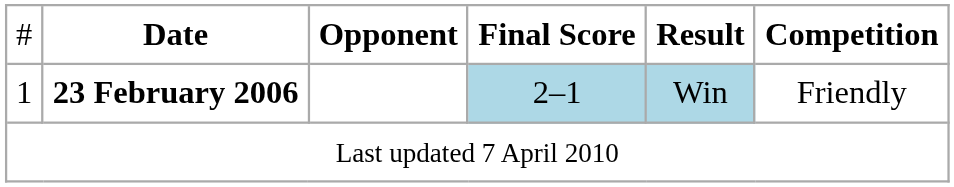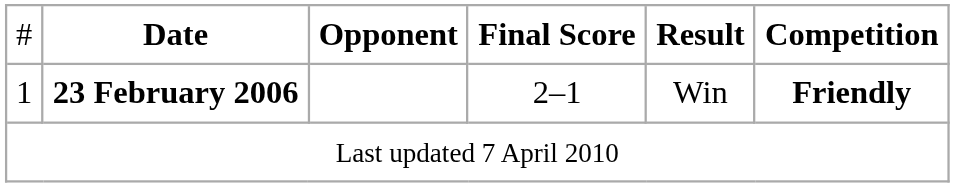(557, 92) lightblue background -> (557, 92) no background
(700, 92) lightblue background -> (700, 92) no background
(852, 92) normal -> (852, 92) bold
